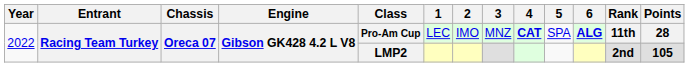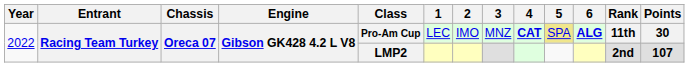(559, 33) no background -> (559, 33) khaki background
(663, 33) 28 -> (663, 33) 30
(663, 52) 105 -> (663, 52) 107
